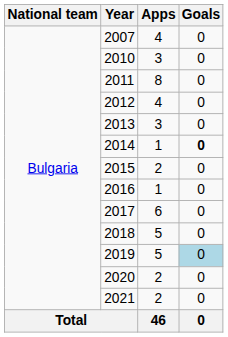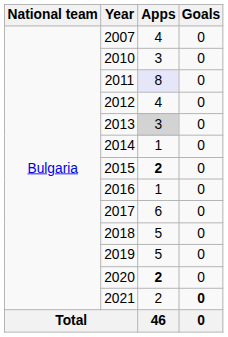(158, 80) no background -> (158, 80) lavender background
(158, 124) no background -> (158, 124) lightgrey background
(201, 146) bold -> (201, 146) normal
(158, 168) normal -> (158, 168) bold
(201, 255) lightblue background -> (201, 255) no background
(158, 277) normal -> (158, 277) bold
(201, 299) normal -> (201, 299) bold
